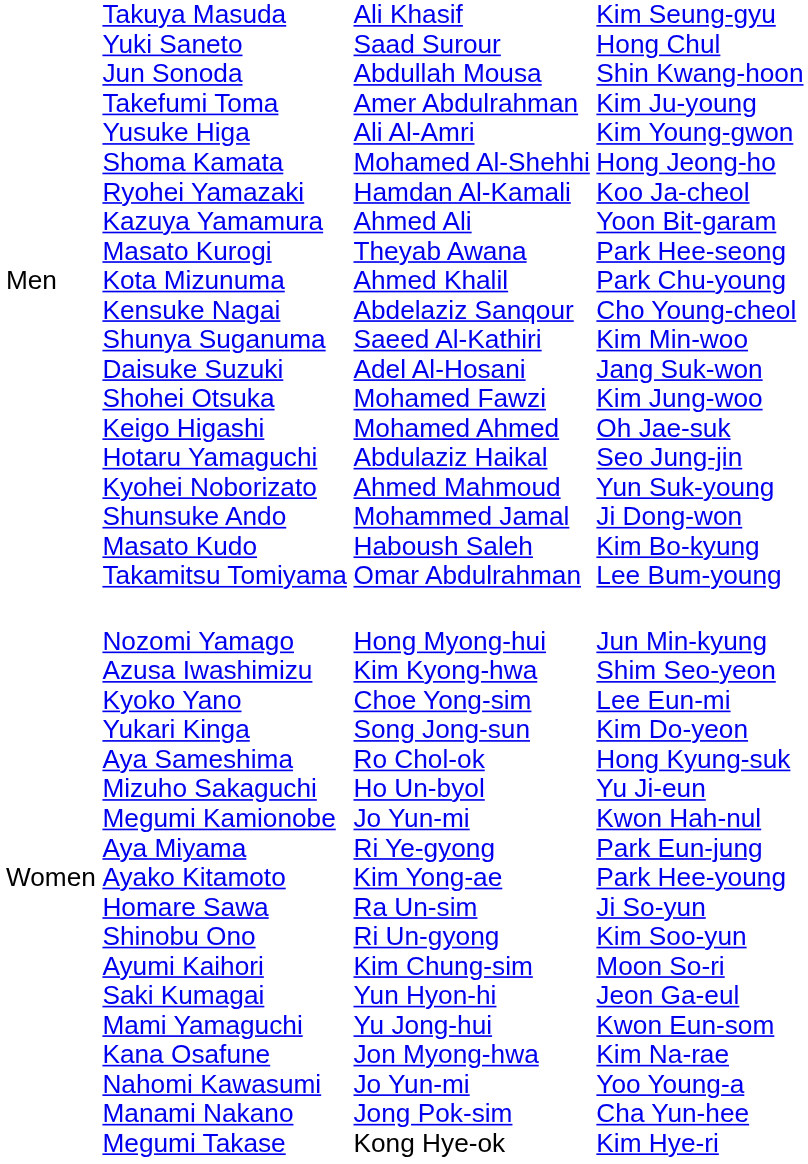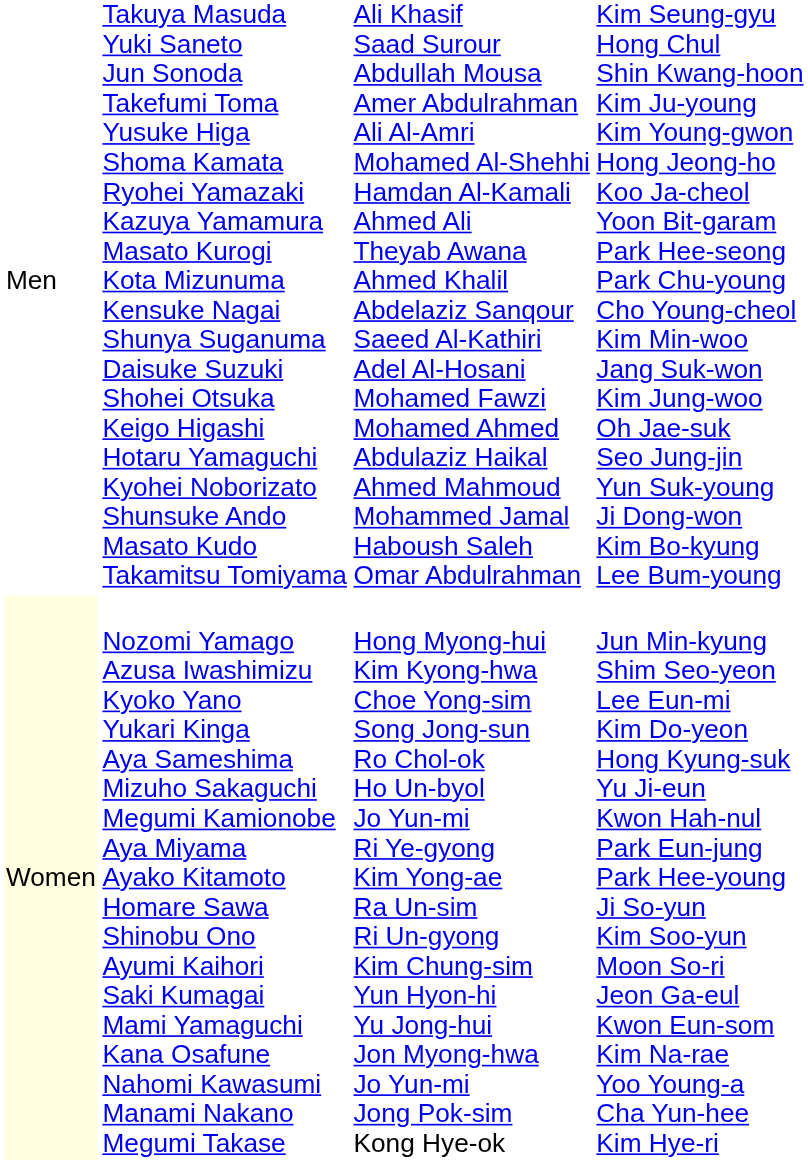(51, 877) no background -> (51, 877) lightyellow background
